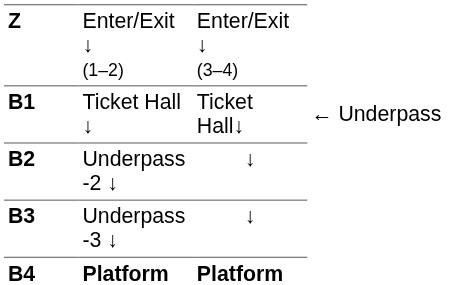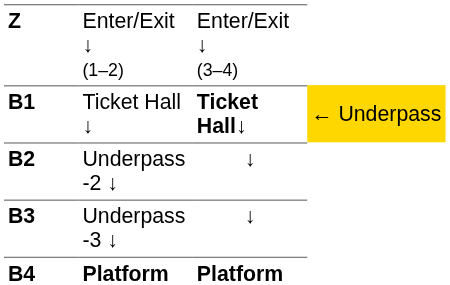(225, 114) normal -> (227, 114) bold
(376, 113) no background -> (376, 113) gold background
